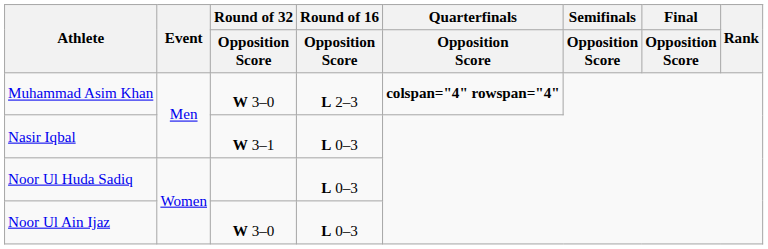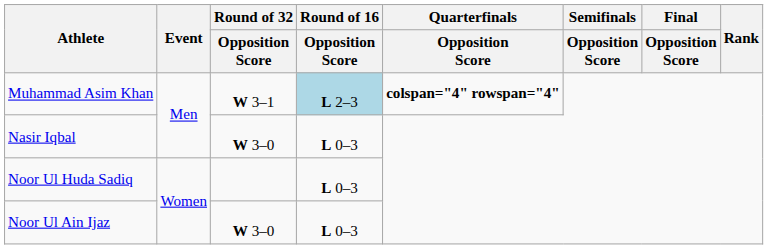(254, 102) W 3–0 -> (254, 102) W 3–1
(340, 102) no background -> (340, 102) lightblue background
(254, 145) W 3–1 -> (254, 145) W 3–0
